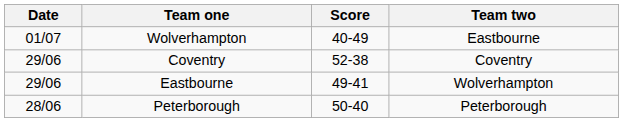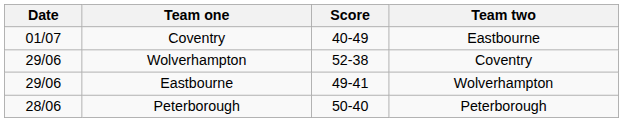(197, 38) Wolverhampton -> (197, 38) Coventry
(197, 60) Coventry -> (197, 60) Wolverhampton
